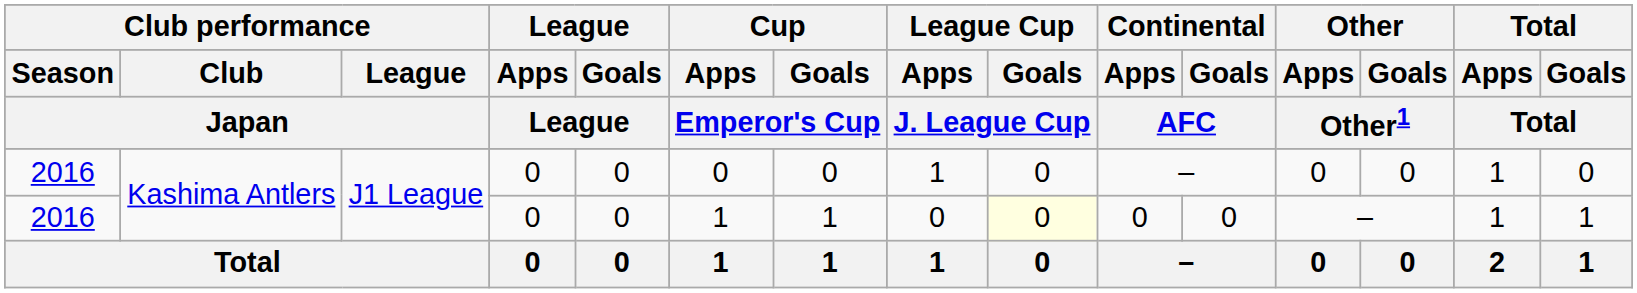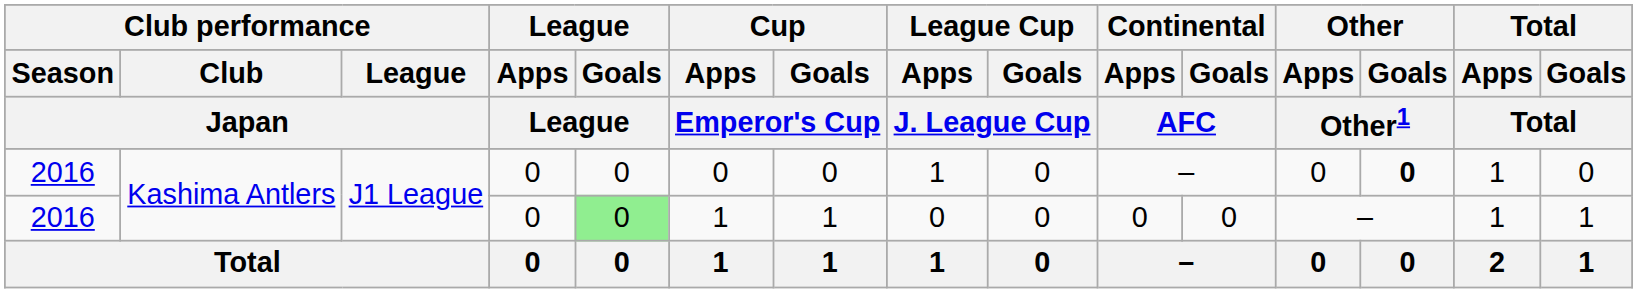(1408, 172) normal -> (1408, 172) bold
(622, 217) no background -> (622, 217) lightgreen background
(1042, 217) lightyellow background -> (1042, 217) no background
